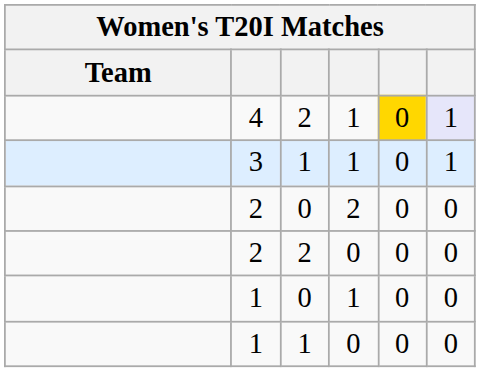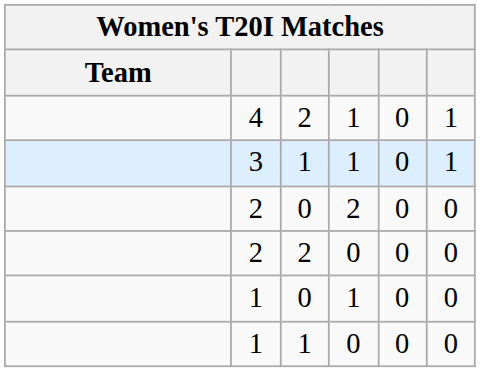(402, 117) gold background -> (402, 117) no background
(451, 117) lavender background -> (451, 117) no background
